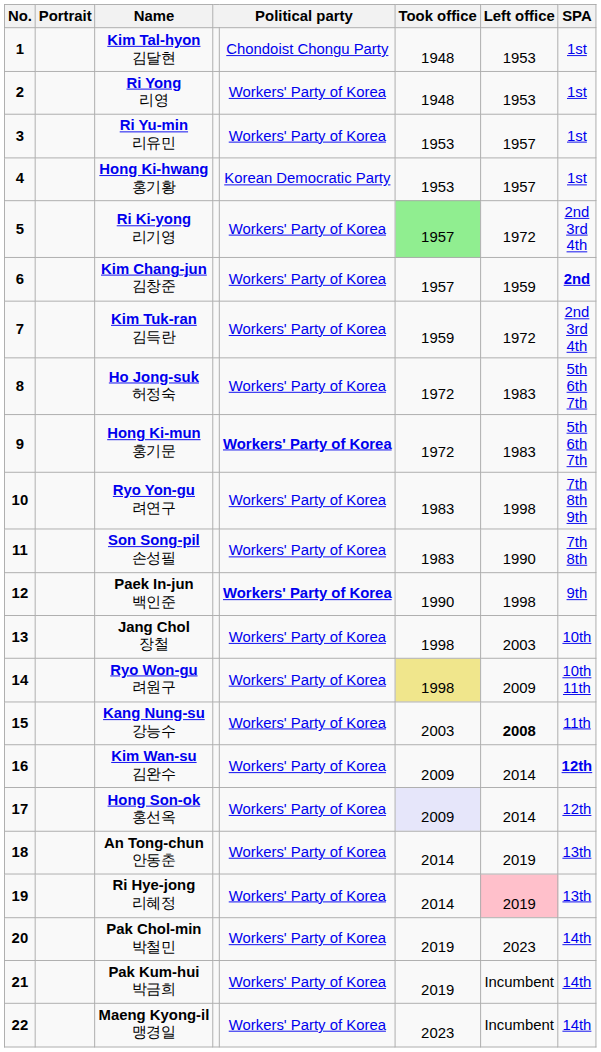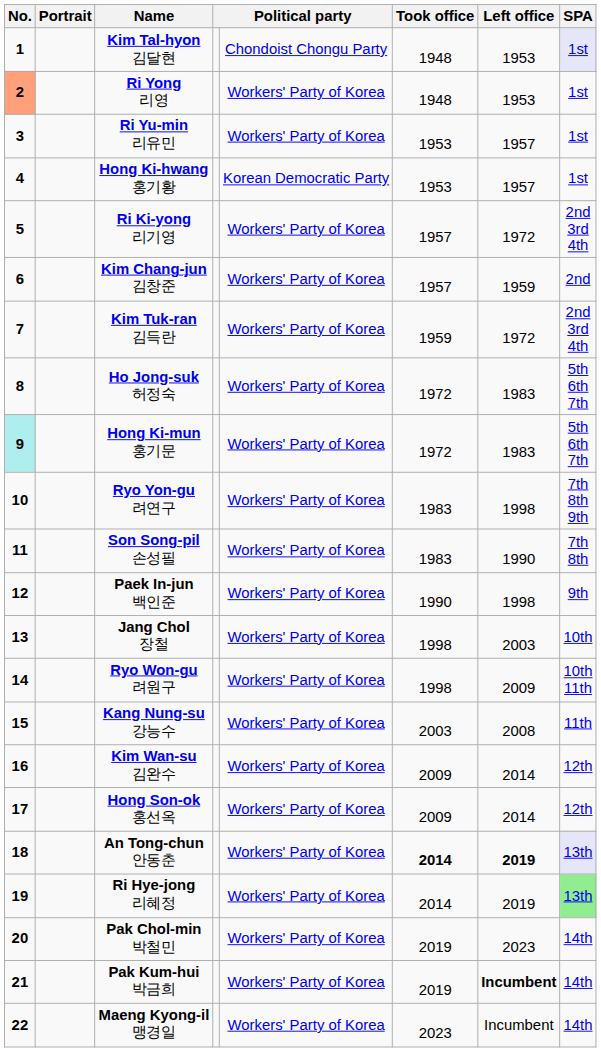(577, 49) no background -> (578, 49) lavender background
(20, 92) no background -> (20, 92) lightsalmon background
(438, 237) lightgreen background -> (435, 237) no background
(577, 279) bold -> (578, 279) normal
(20, 443) no background -> (20, 443) paleturquoise background
(307, 443) bold -> (306, 443) normal
(307, 593) bold -> (306, 593) normal
(438, 688) khaki background -> (435, 688) no background
(519, 731) bold -> (519, 731) normal
(577, 766) bold -> (578, 766) normal
(438, 817) lavender background -> (435, 817) no background
(438, 860) normal -> (435, 860) bold
(519, 860) normal -> (519, 860) bold
(577, 852) no background -> (578, 852) lavender background
(519, 904) pink background -> (519, 904) no background
(577, 895) no background -> (578, 895) lightgreen background
(519, 981) normal -> (519, 981) bold
